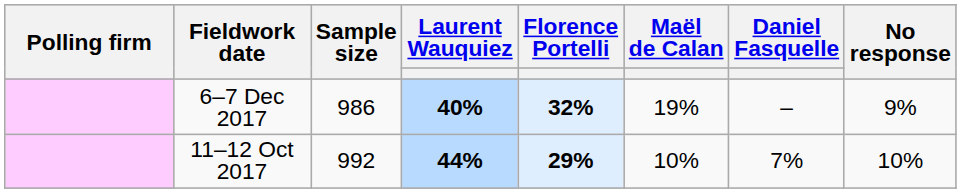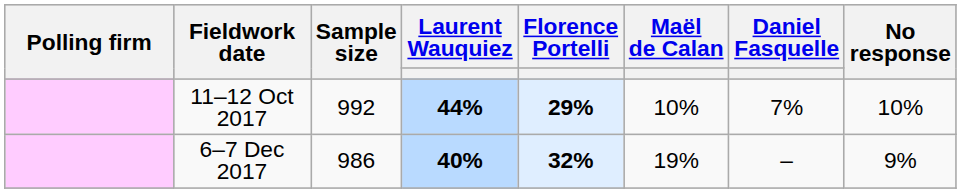rows swapped: (242, 106) <-> (242, 161)
